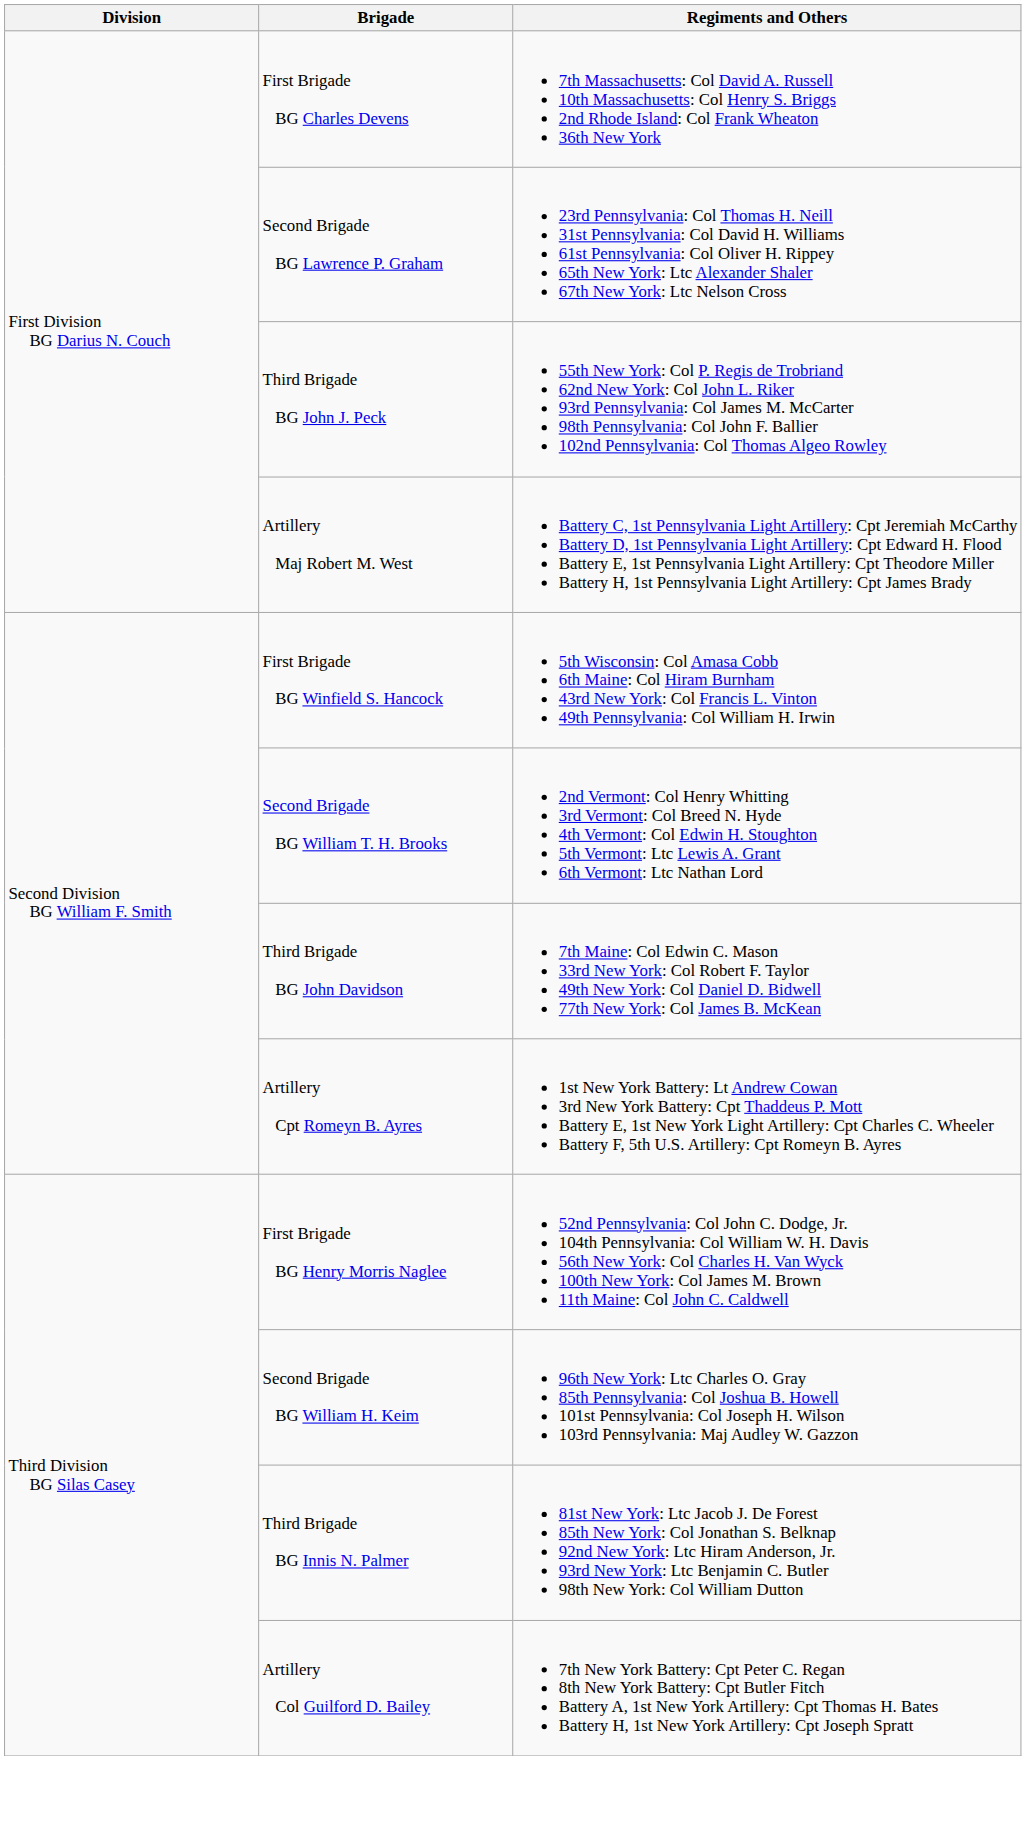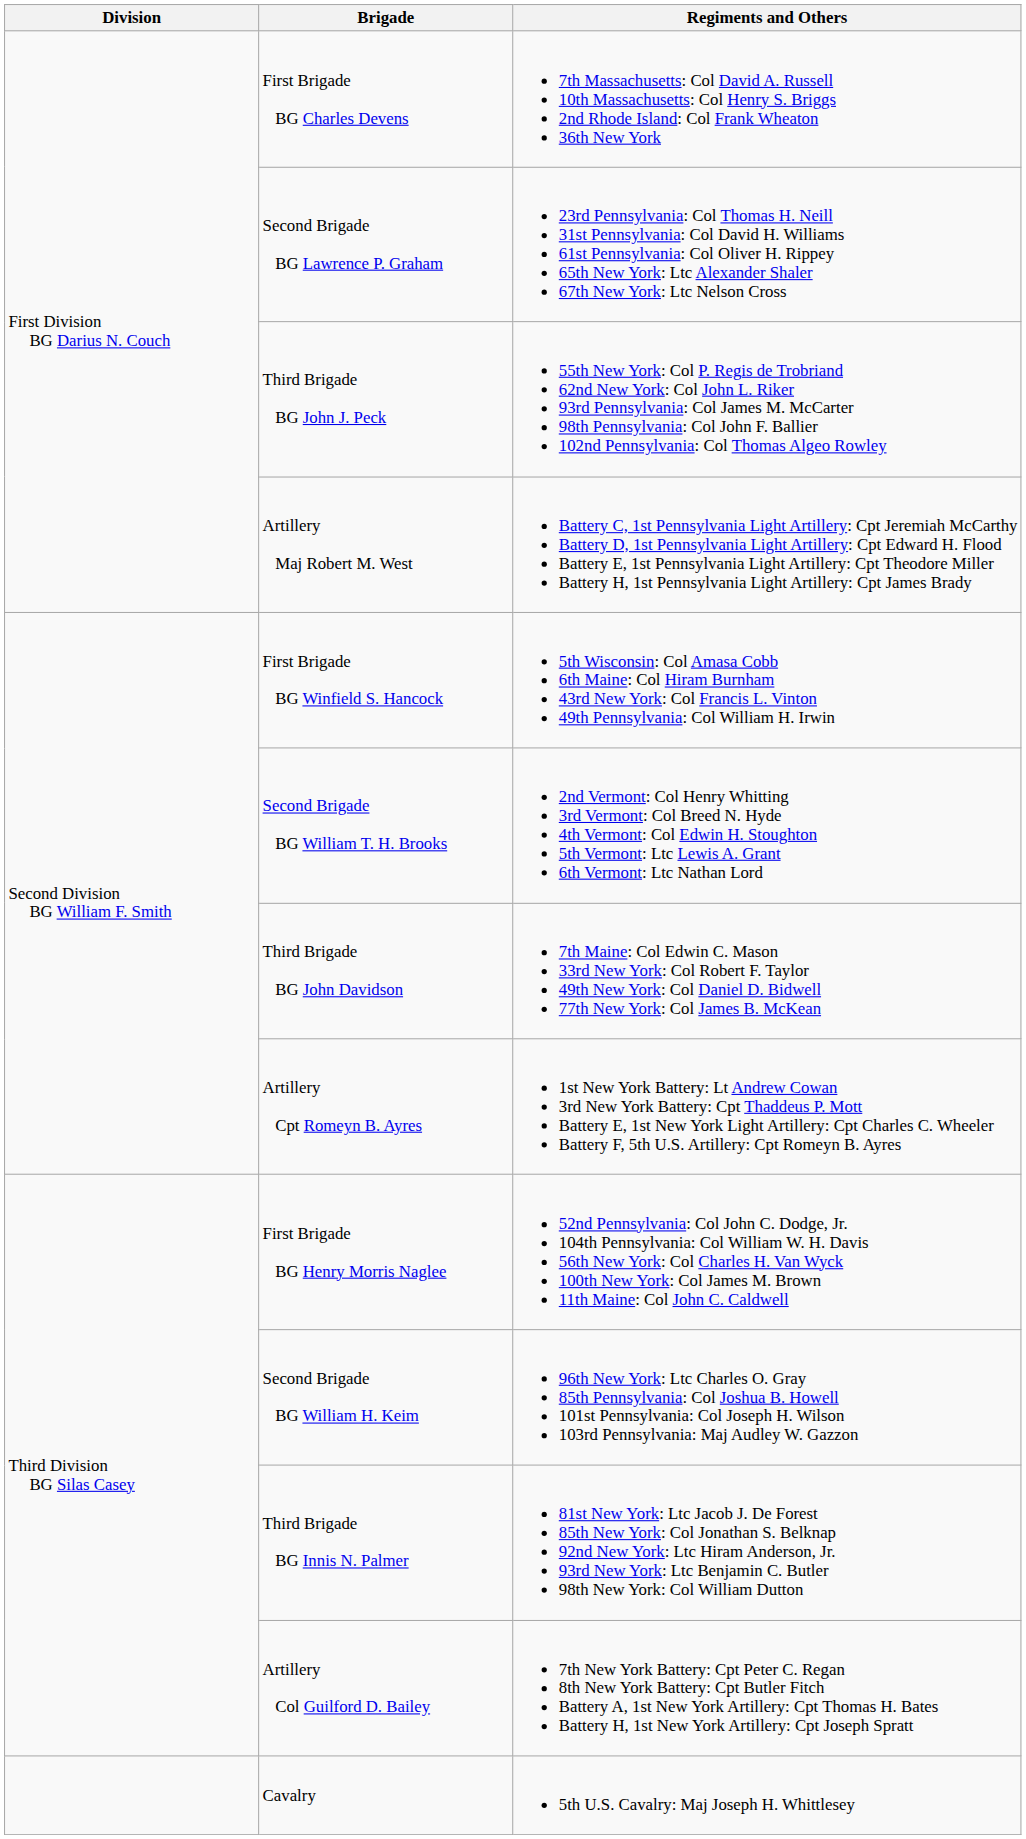+ row: (289, 1795)
